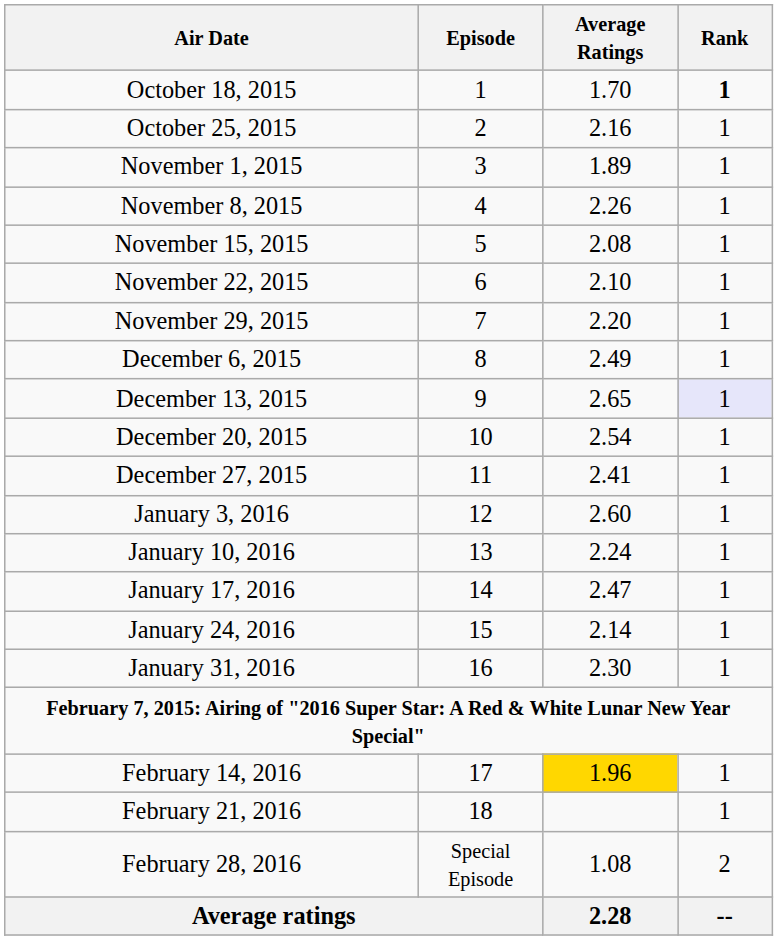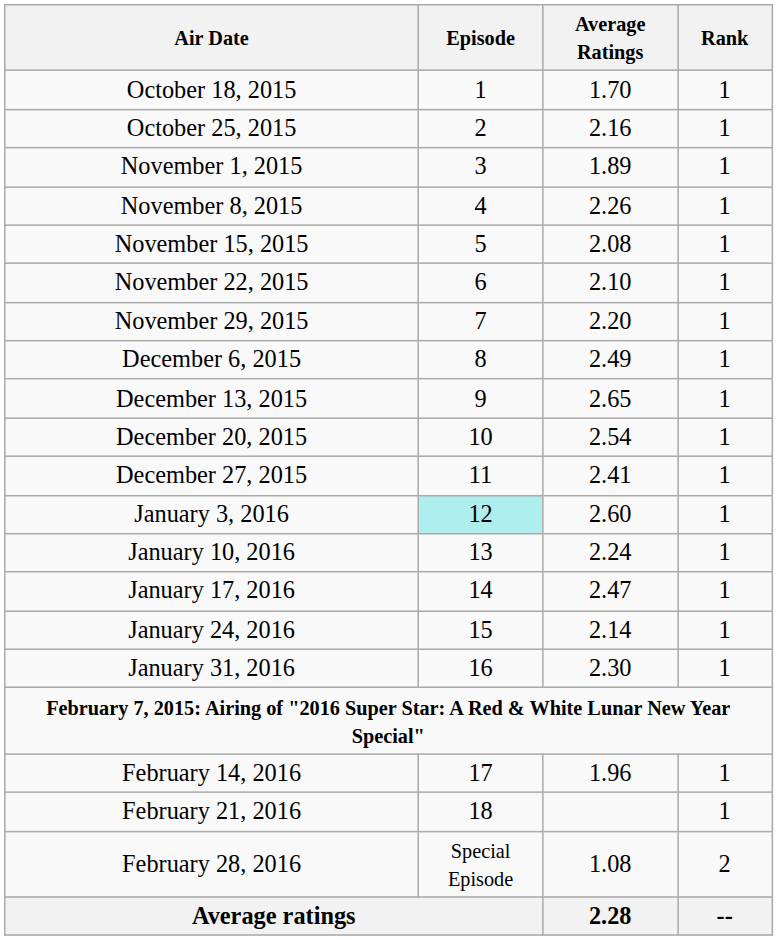(725, 89) bold -> (725, 89) normal
(725, 398) lavender background -> (725, 398) no background
(481, 513) no background -> (481, 513) paleturquoise background
(610, 772) gold background -> (610, 772) no background
